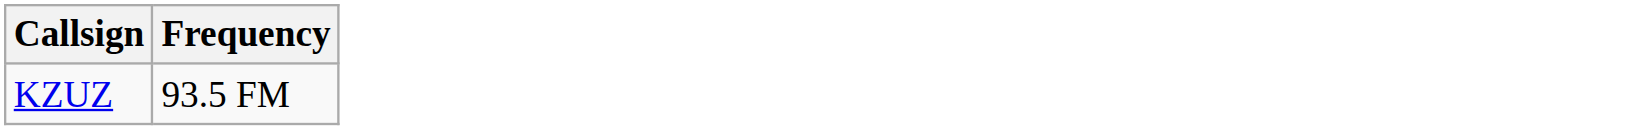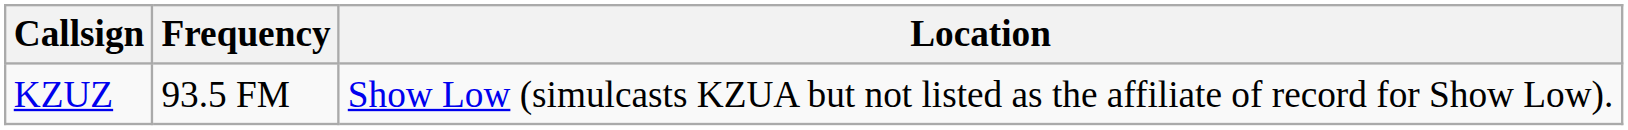+ column: (981, 34)
